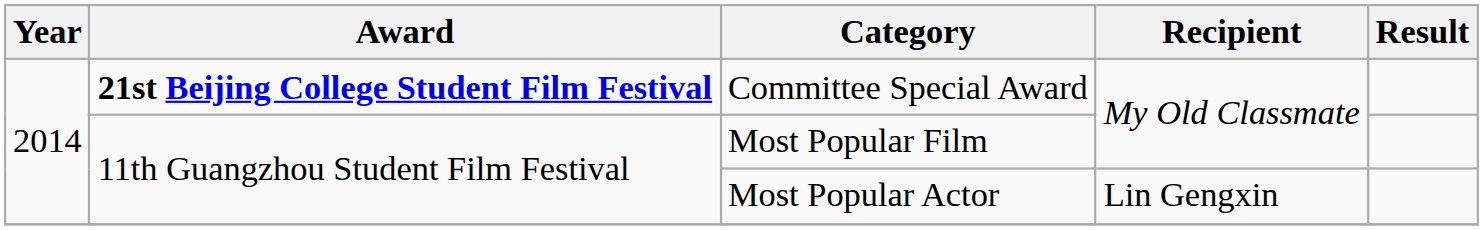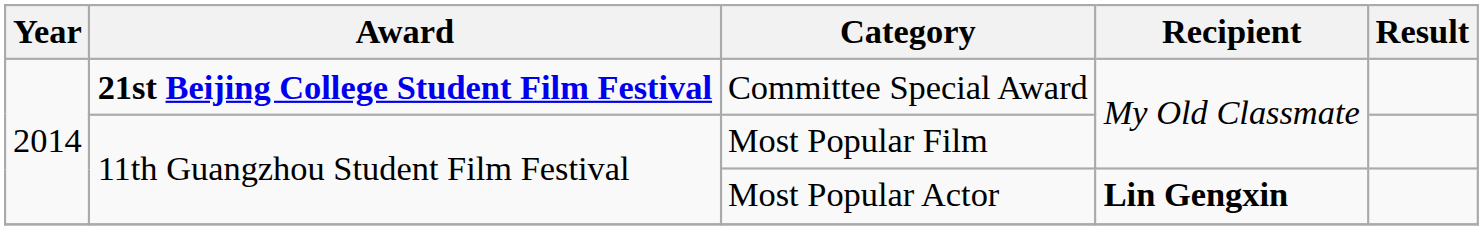(1191, 195) normal -> (1196, 195) bold
